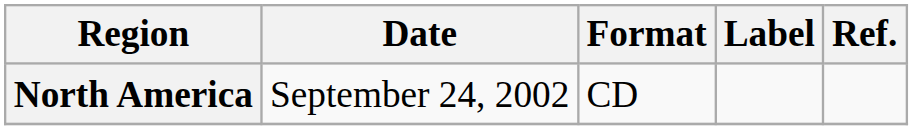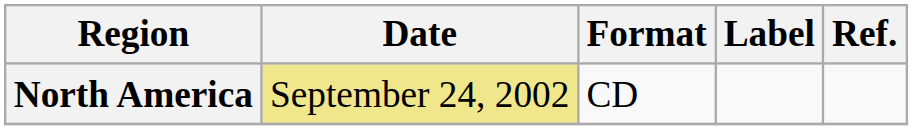(420, 93) no background -> (420, 93) khaki background
